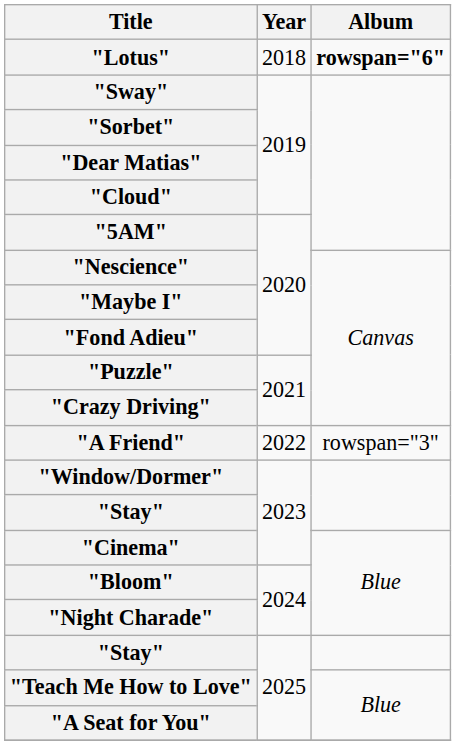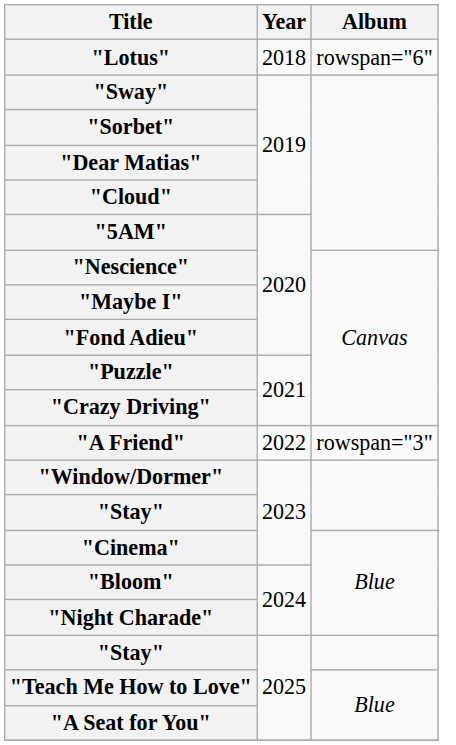(381, 57) bold -> (374, 57) normal
